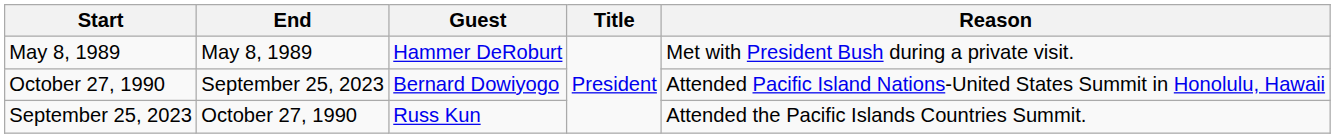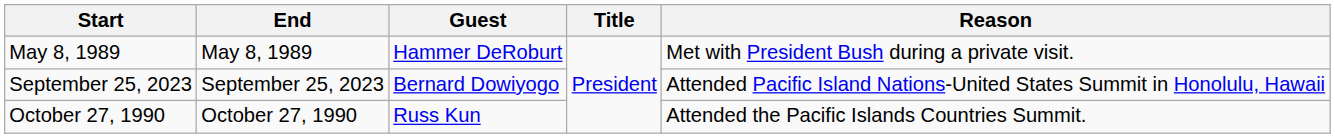(87, 84) October 27, 1990 -> (101, 84) September 25, 2023
(101, 116) September 25, 2023 -> (87, 116) October 27, 1990
